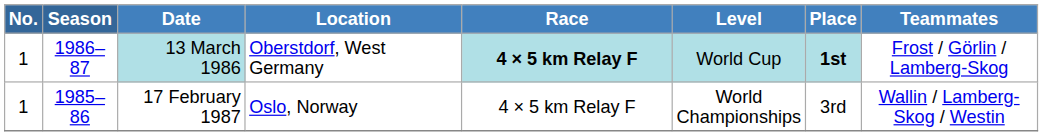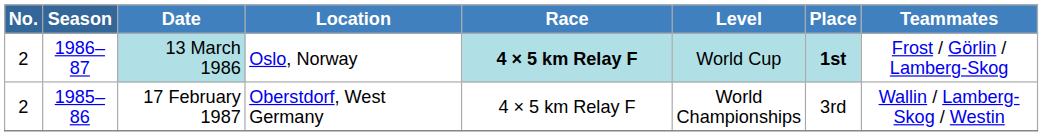(23, 58) 1 -> (23, 58) 2
(317, 58) Oberstdorf, West Germany -> (303, 58) Oslo, Norway
(23, 107) 1 -> (23, 107) 2
(303, 107) Oslo, Norway -> (317, 107) Oberstdorf, West Germany
